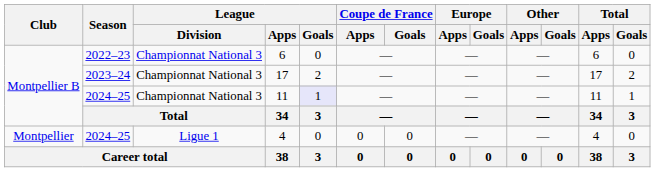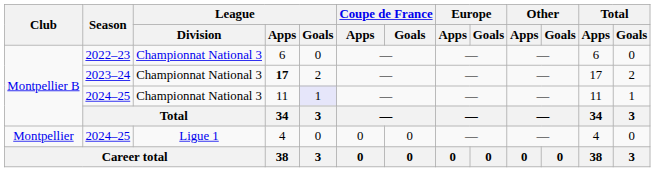(282, 75) normal -> (282, 75) bold
